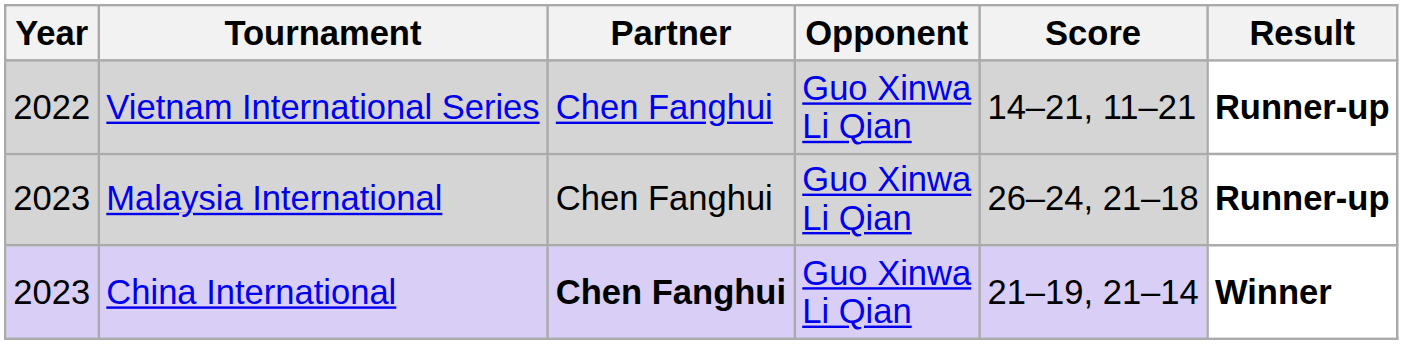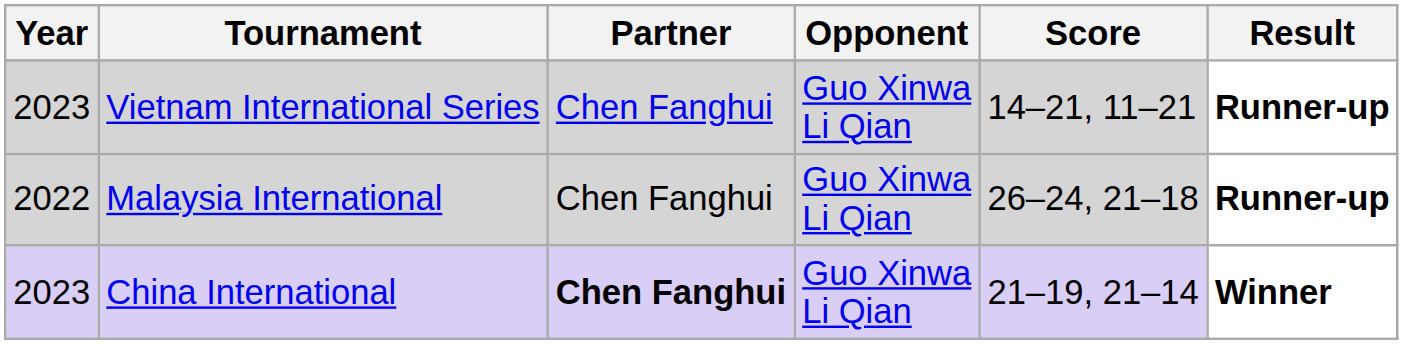(52, 107) 2022 -> (52, 107) 2023
(52, 200) 2023 -> (52, 200) 2022
